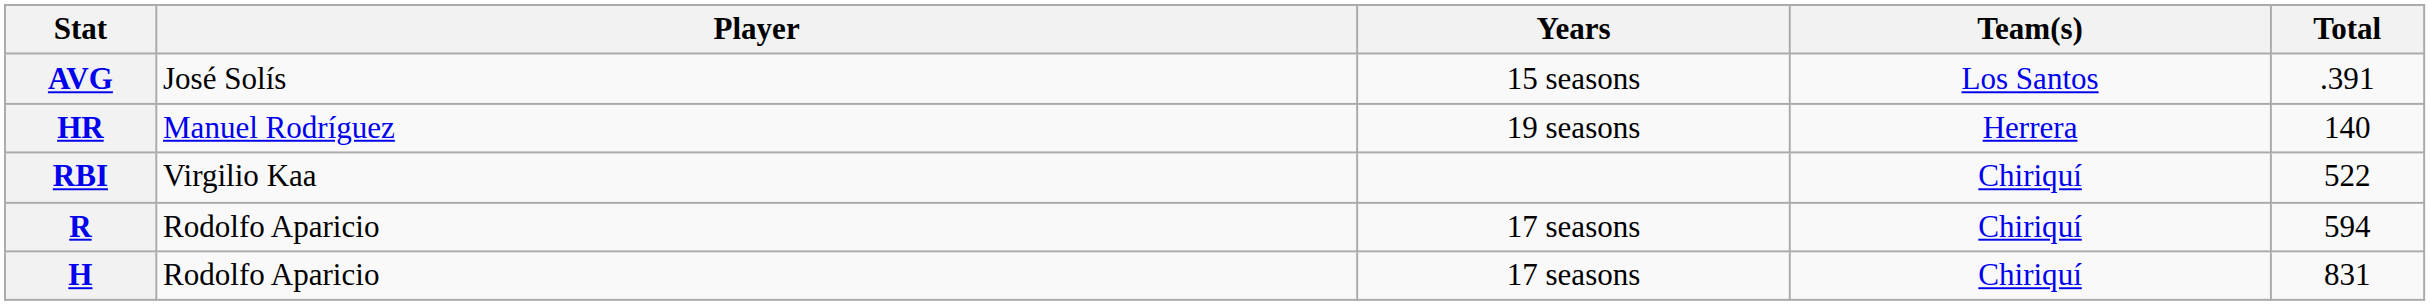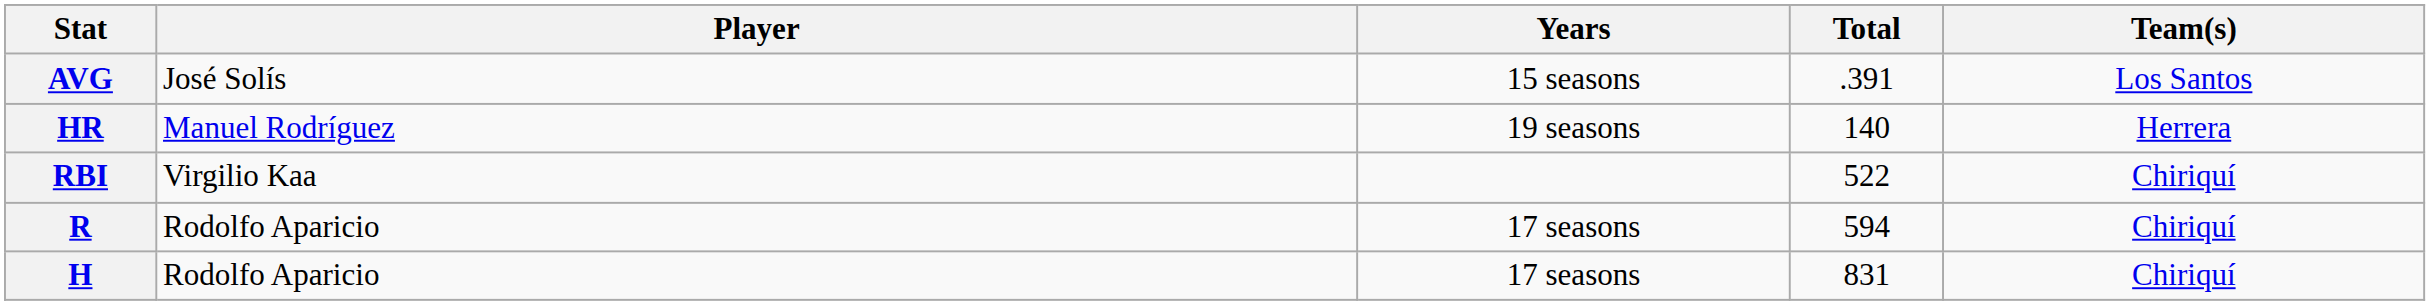columns swapped: (2347, 29) <-> (2030, 29)
